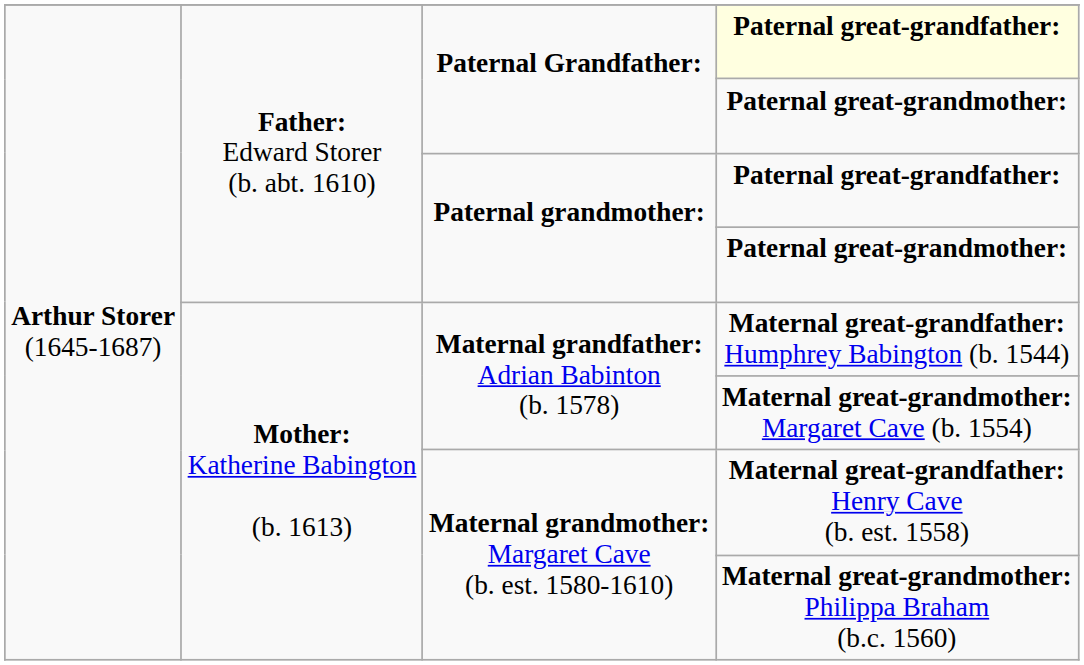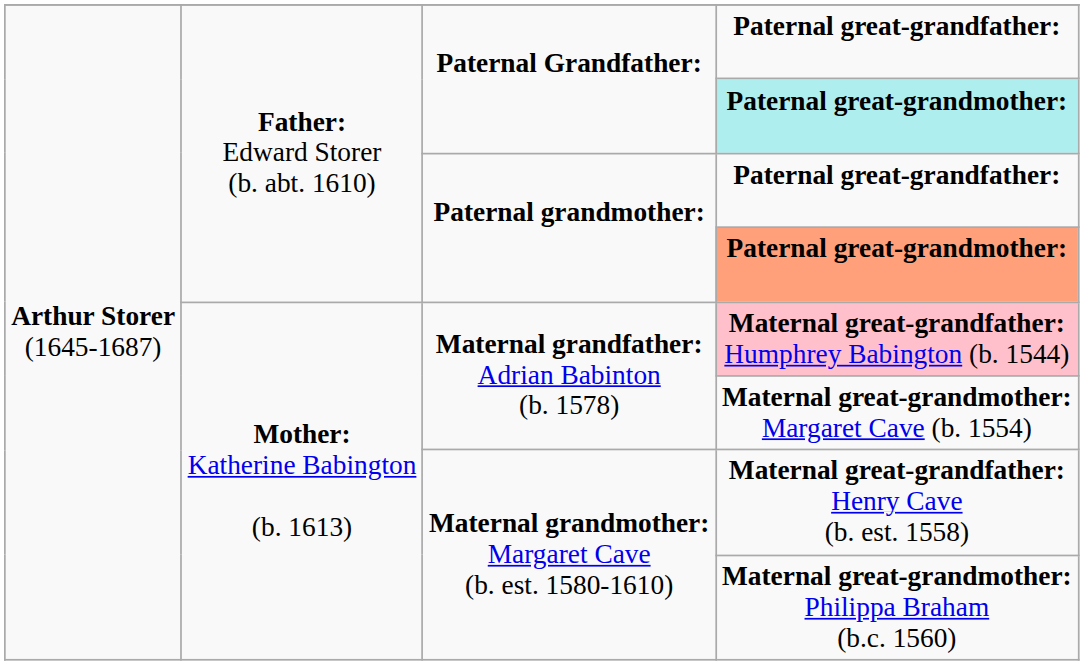(897, 26) lightyellow background -> (897, 26) no background
(897, 100) no background -> (897, 100) paleturquoise background
(897, 248) no background -> (897, 248) lightsalmon background
(897, 338) no background -> (897, 338) pink background
